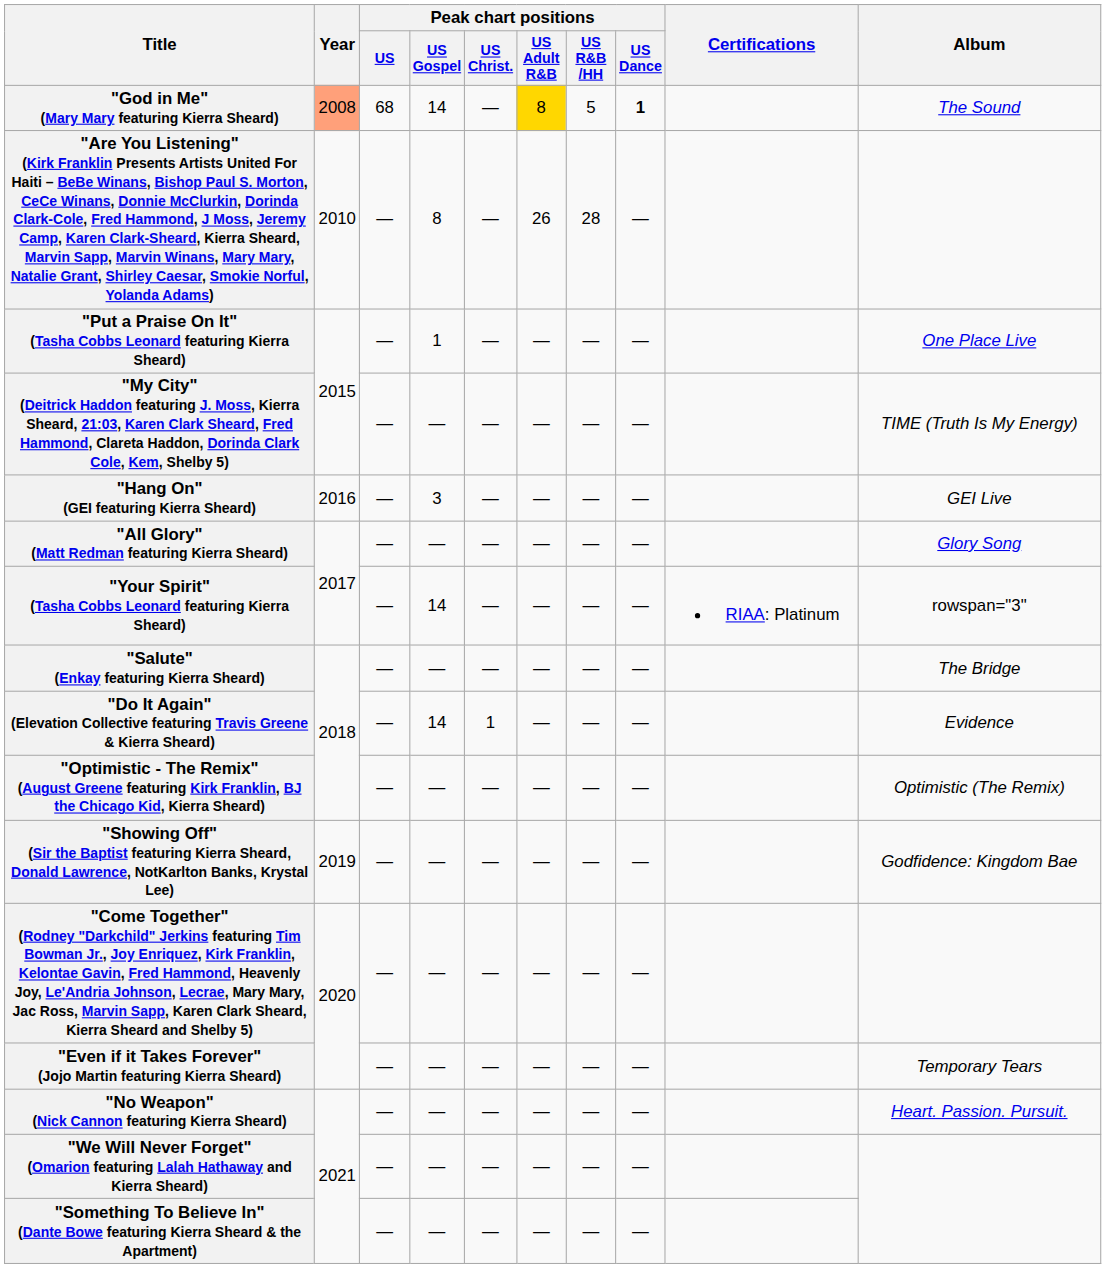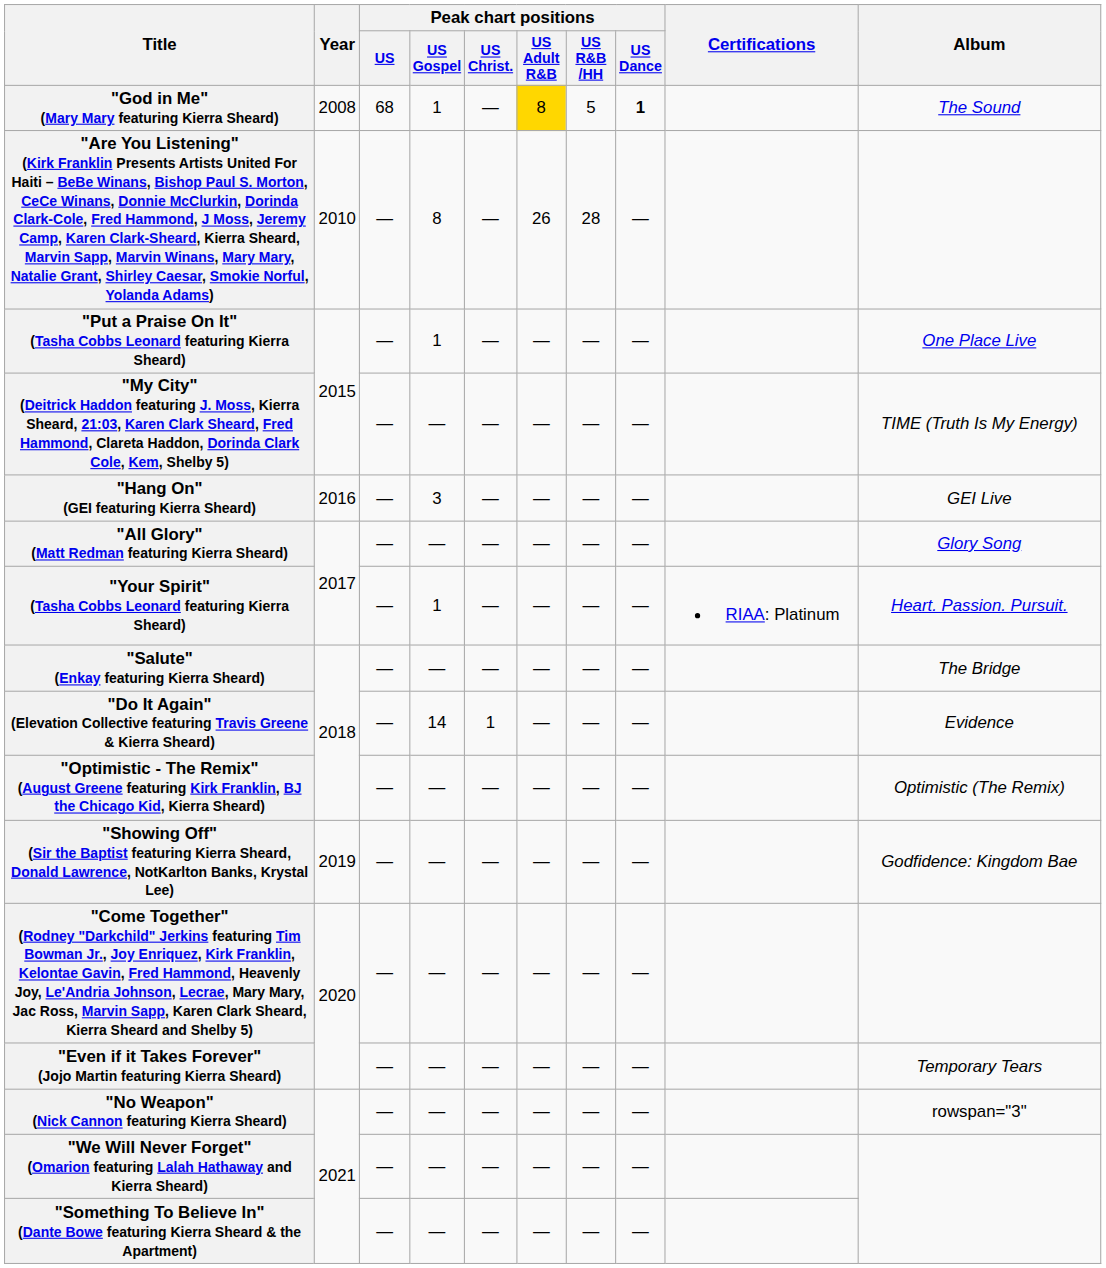(337, 107) lightsalmon background -> (337, 107) no background
(437, 107) 14 -> (437, 107) 1
(437, 605) 14 -> (437, 605) 1
(979, 605) rowspan="3" -> (979, 605) Heart. Passion. Pursuit.
(979, 1111) Heart. Passion. Pursuit. -> (979, 1111) rowspan="3"
